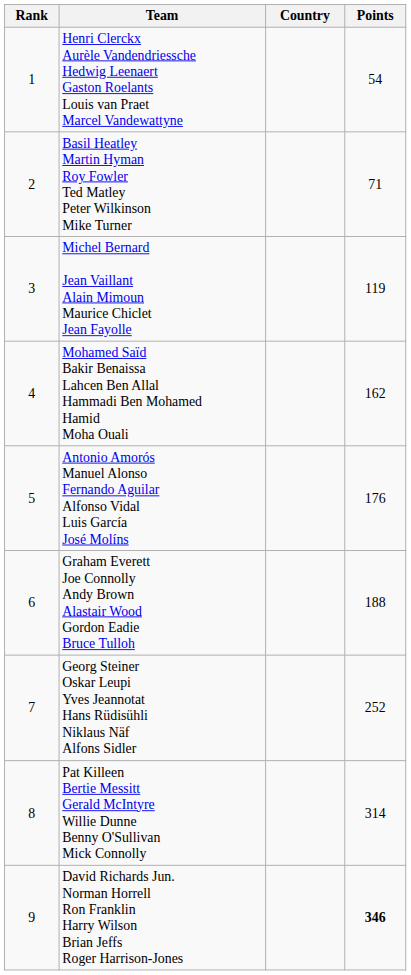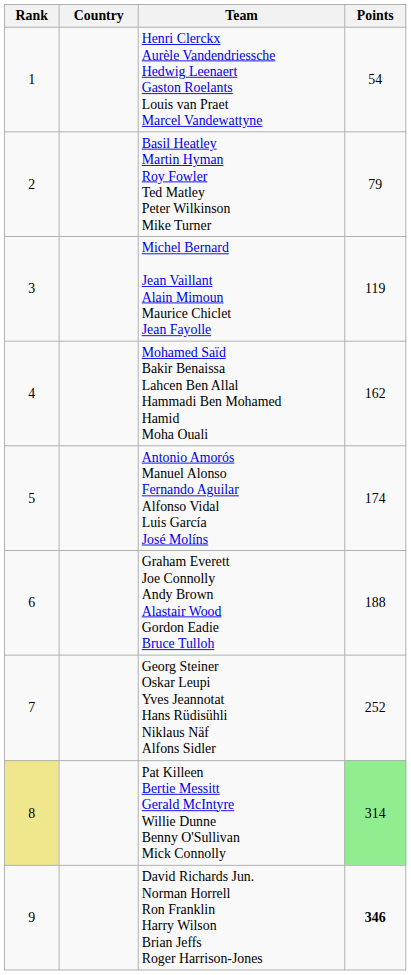columns swapped: (305, 16) <-> (162, 16)
(375, 184) 71 -> (375, 184) 79
(375, 498) 176 -> (375, 498) 174
(32, 812) no background -> (32, 812) khaki background
(375, 812) no background -> (375, 812) lightgreen background
